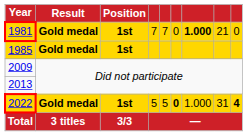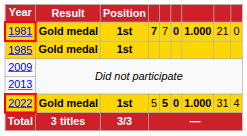(154, 31) normal -> (154, 31) bold
(176, 31) normal -> (176, 31) bold
(165, 103) normal -> (165, 103) bold
(198, 103) normal -> (198, 103) bold
(237, 103) bold -> (237, 103) normal
